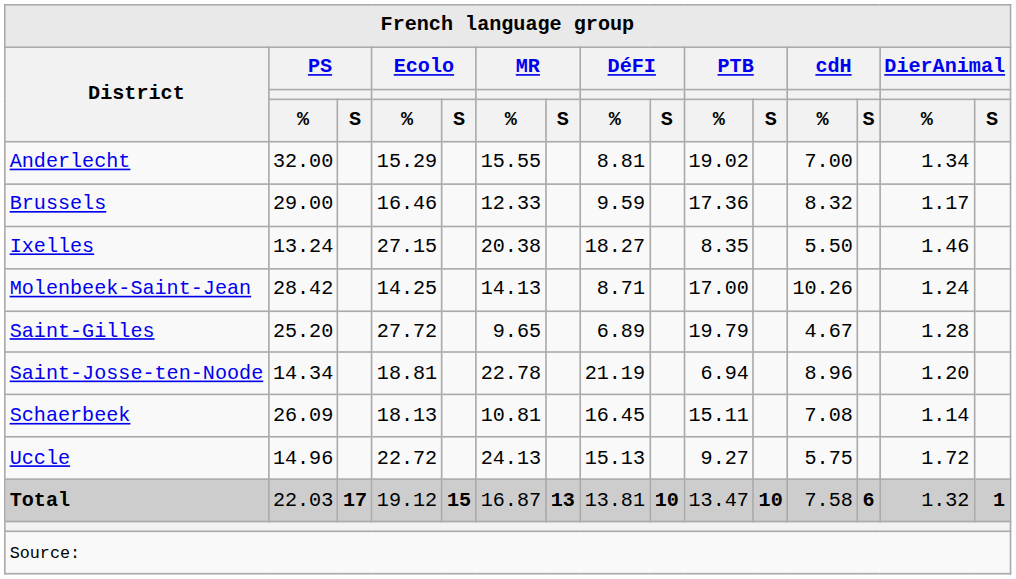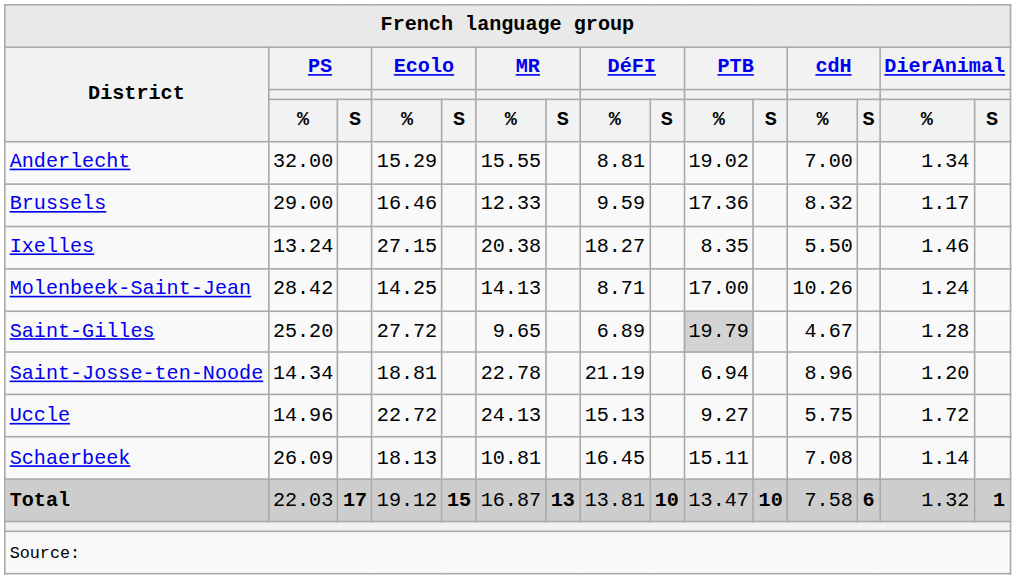(719, 332) no background -> (719, 332) lightgrey background
rows swapped: (70, 416) <-> (40, 459)
